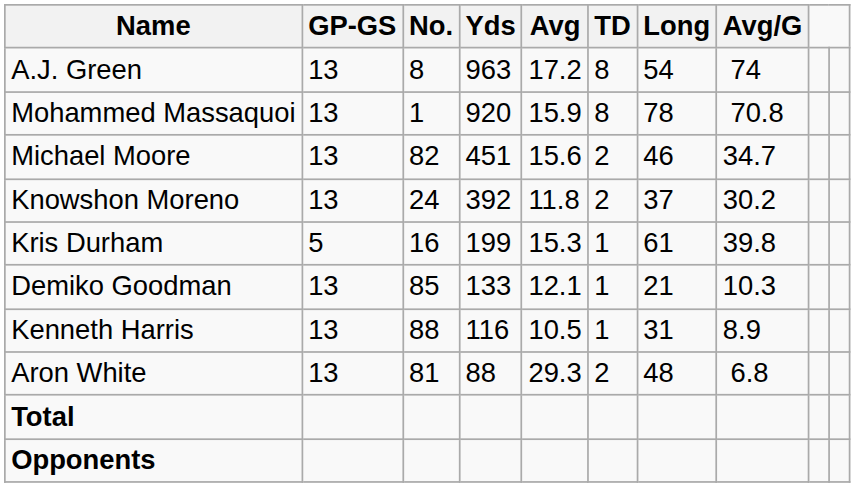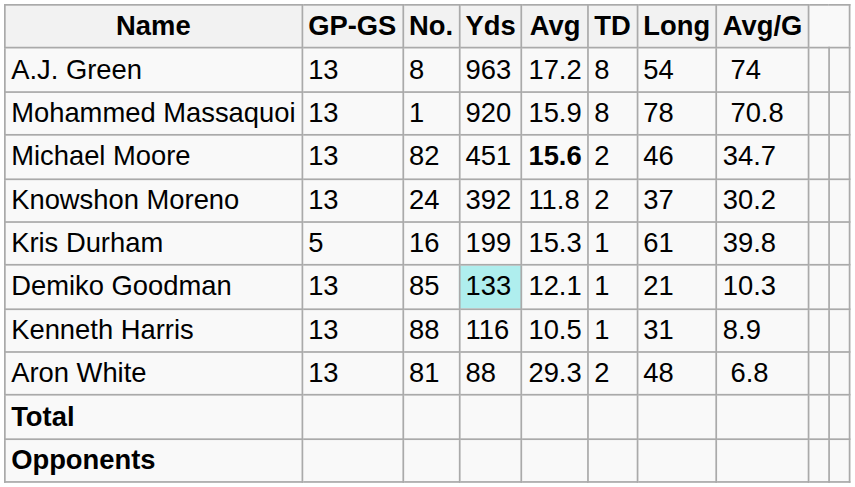(555, 156) normal -> (555, 156) bold
(488, 286) no background -> (488, 286) paleturquoise background
